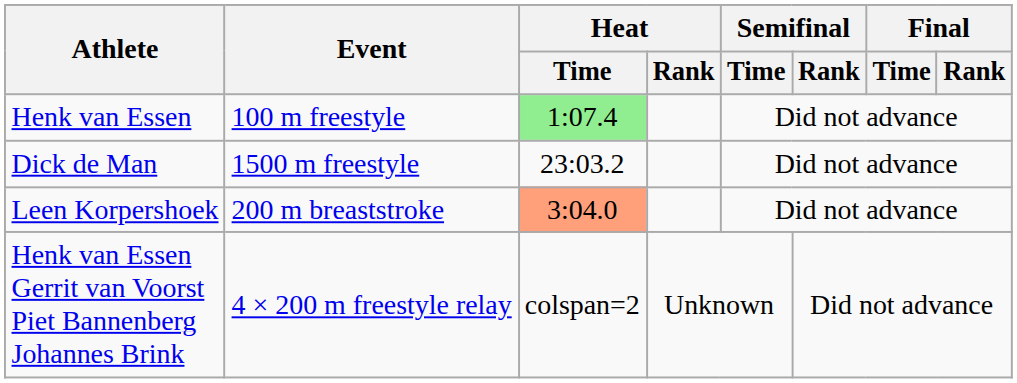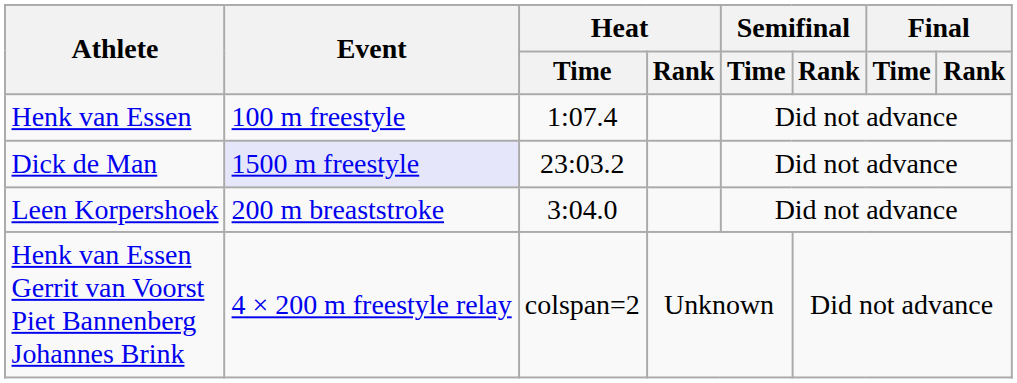(582, 117) lightgreen background -> (582, 117) no background
(325, 163) no background -> (325, 163) lavender background
(582, 209) lightsalmon background -> (582, 209) no background
